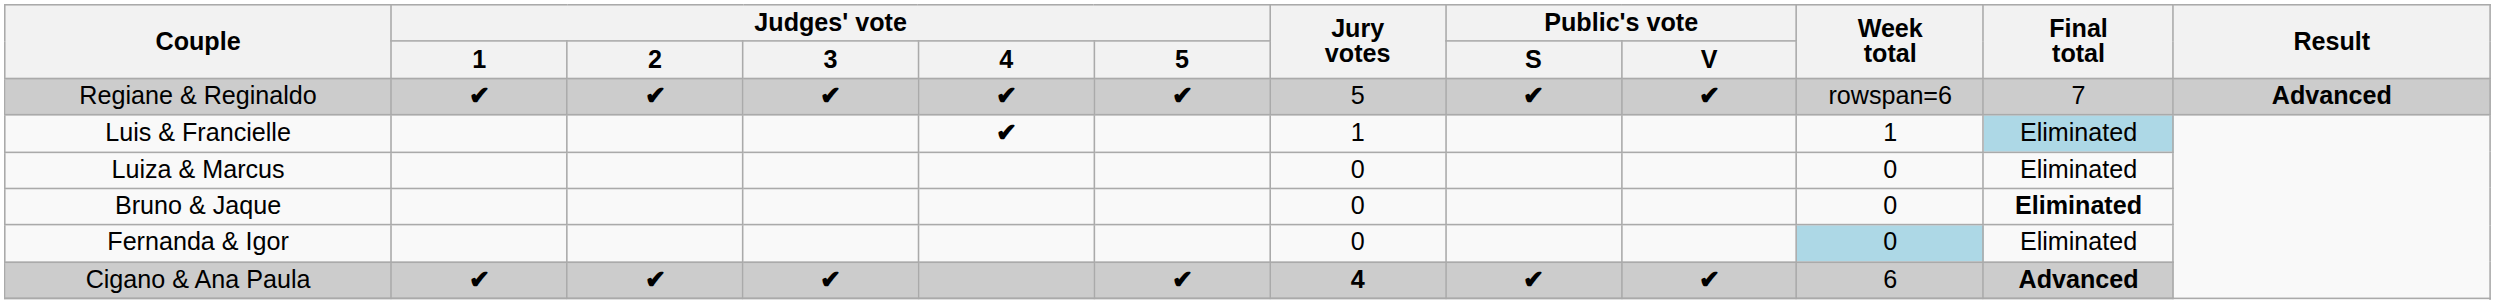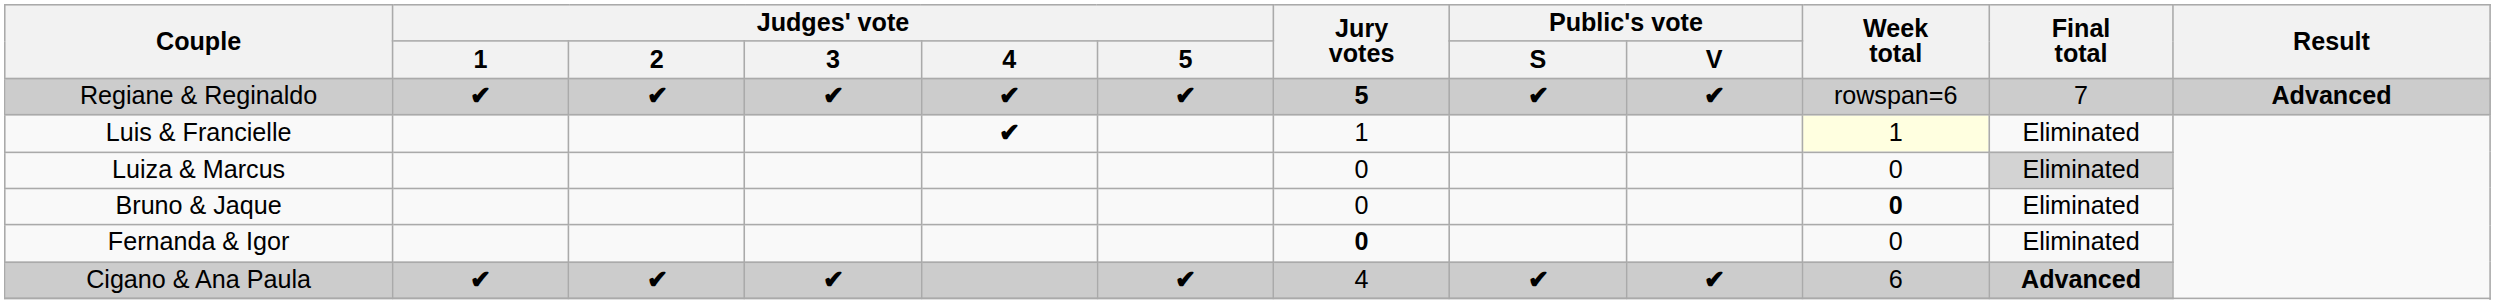(1358, 96) normal -> (1362, 96) bold
(1890, 132) no background -> (1896, 132) lightyellow background
(2079, 132) lightblue background -> (2081, 132) no background
(2079, 169) no background -> (2081, 169) lightgrey background
(1890, 206) normal -> (1896, 206) bold
(2079, 206) bold -> (2081, 206) normal
(1358, 243) normal -> (1362, 243) bold
(1890, 243) lightblue background -> (1896, 243) no background
(1358, 279) bold -> (1362, 279) normal
